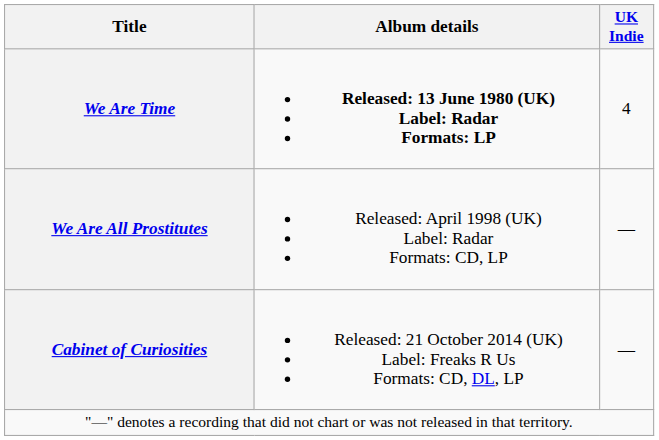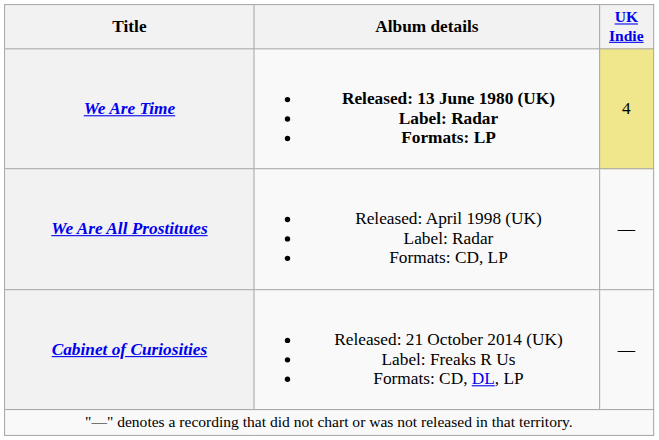(626, 108) no background -> (626, 108) khaki background
